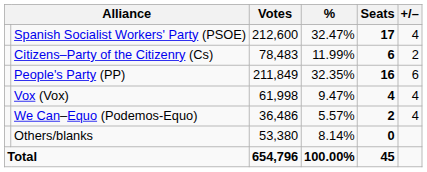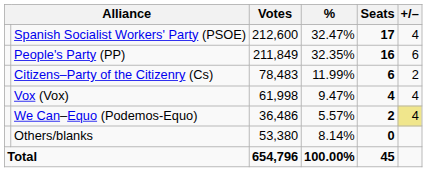rows swapped: (70, 75) <-> (114, 55)
(415, 116) no background -> (415, 116) khaki background
